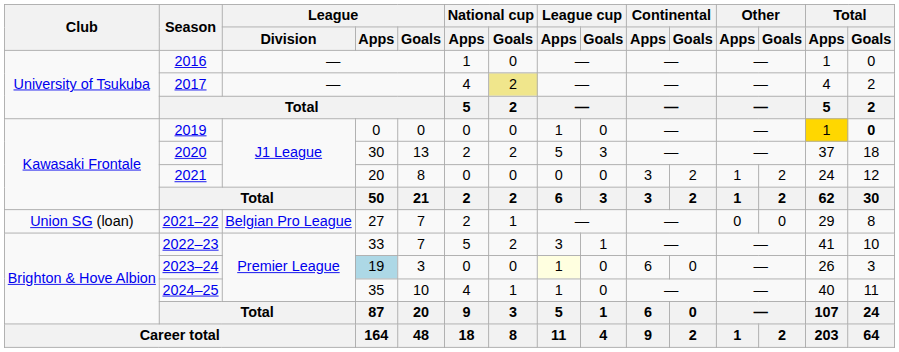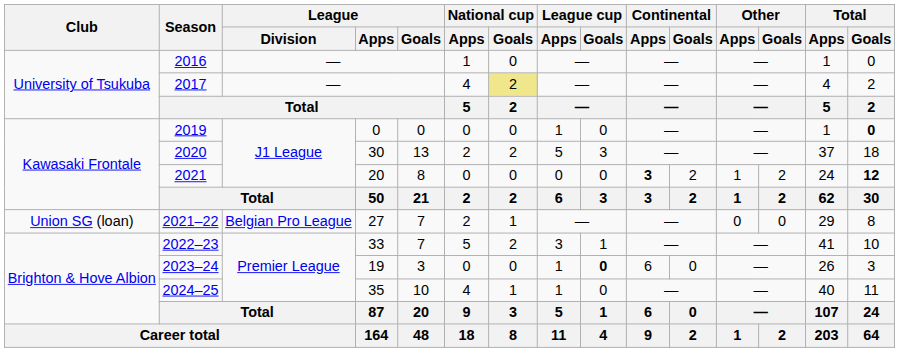(827, 130) gold background -> (827, 130) no background
(648, 175) normal -> (648, 175) bold
(871, 175) normal -> (871, 175) bold
(376, 267) lightblue background -> (376, 267) no background
(559, 267) lightyellow background -> (559, 267) no background
(603, 267) normal -> (603, 267) bold
